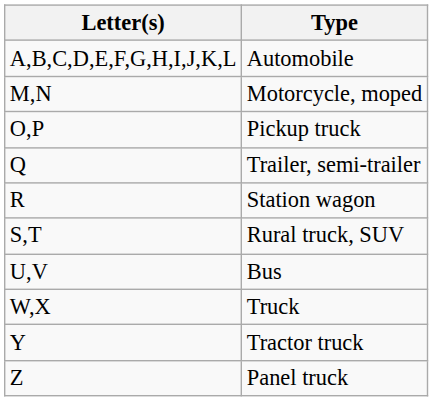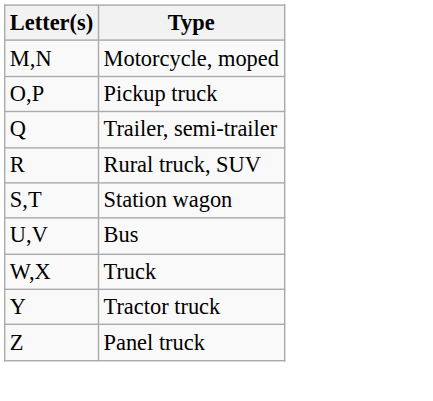- row: (123, 58)
(311, 200) Station wagon -> (182, 164) Rural truck, SUV
(325, 235) Rural truck, SUV -> (168, 200) Station wagon
